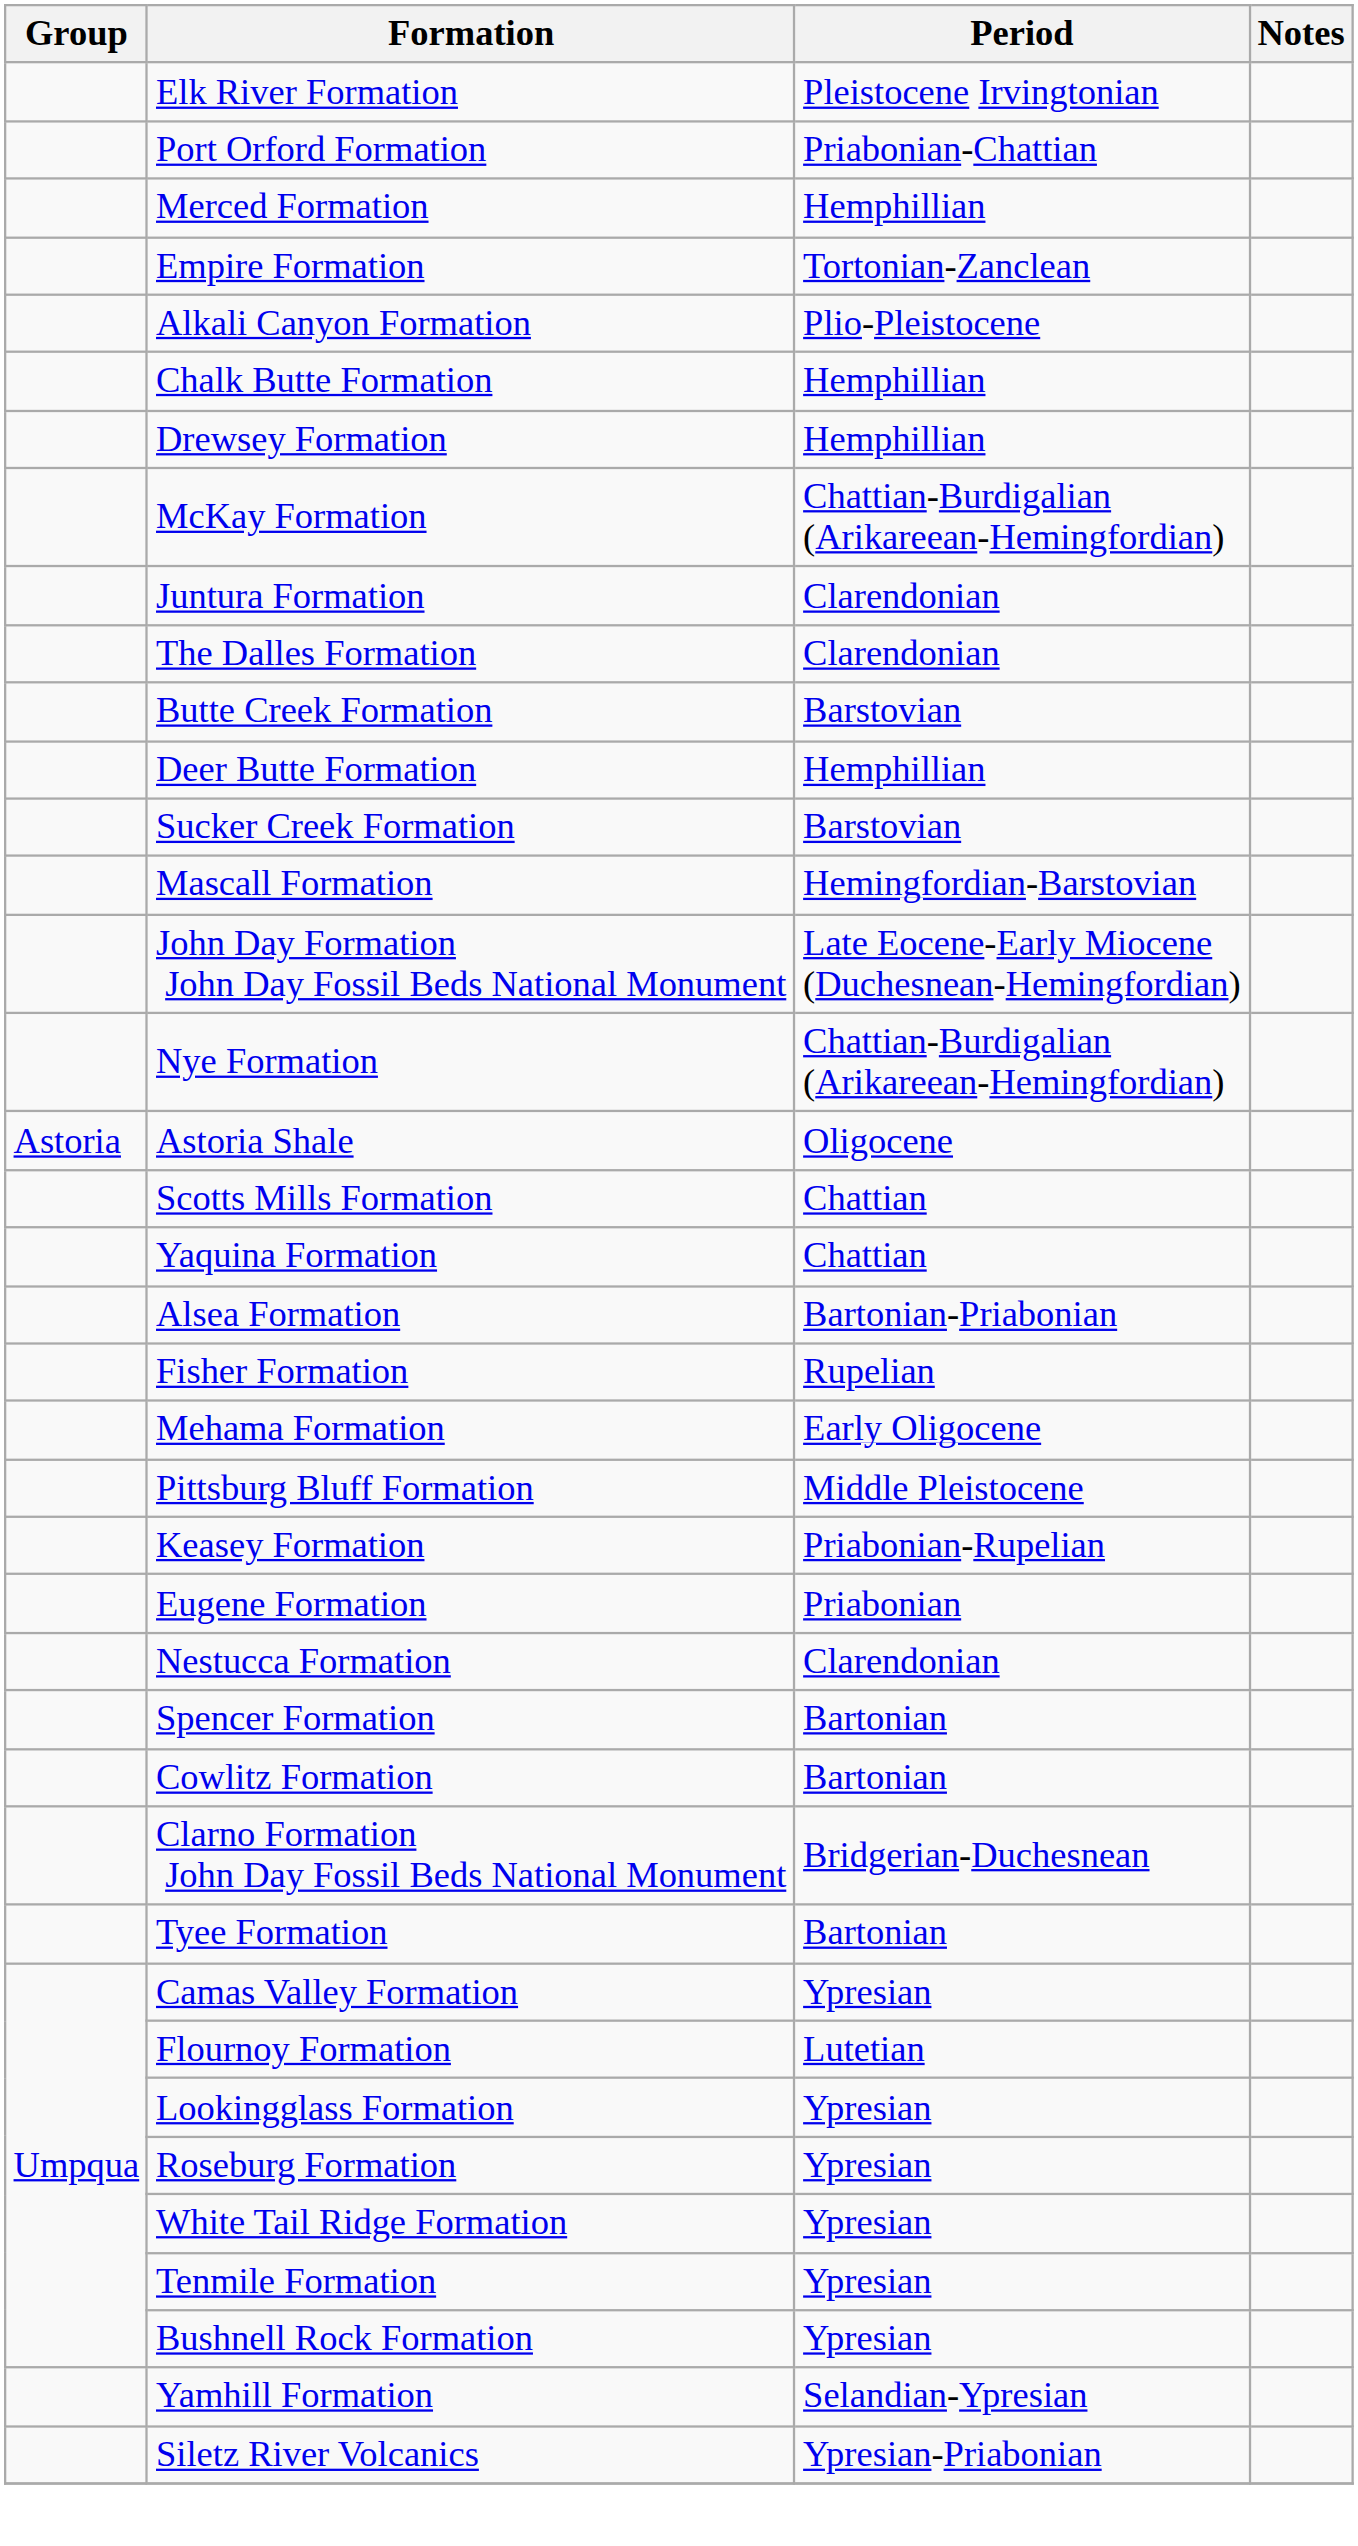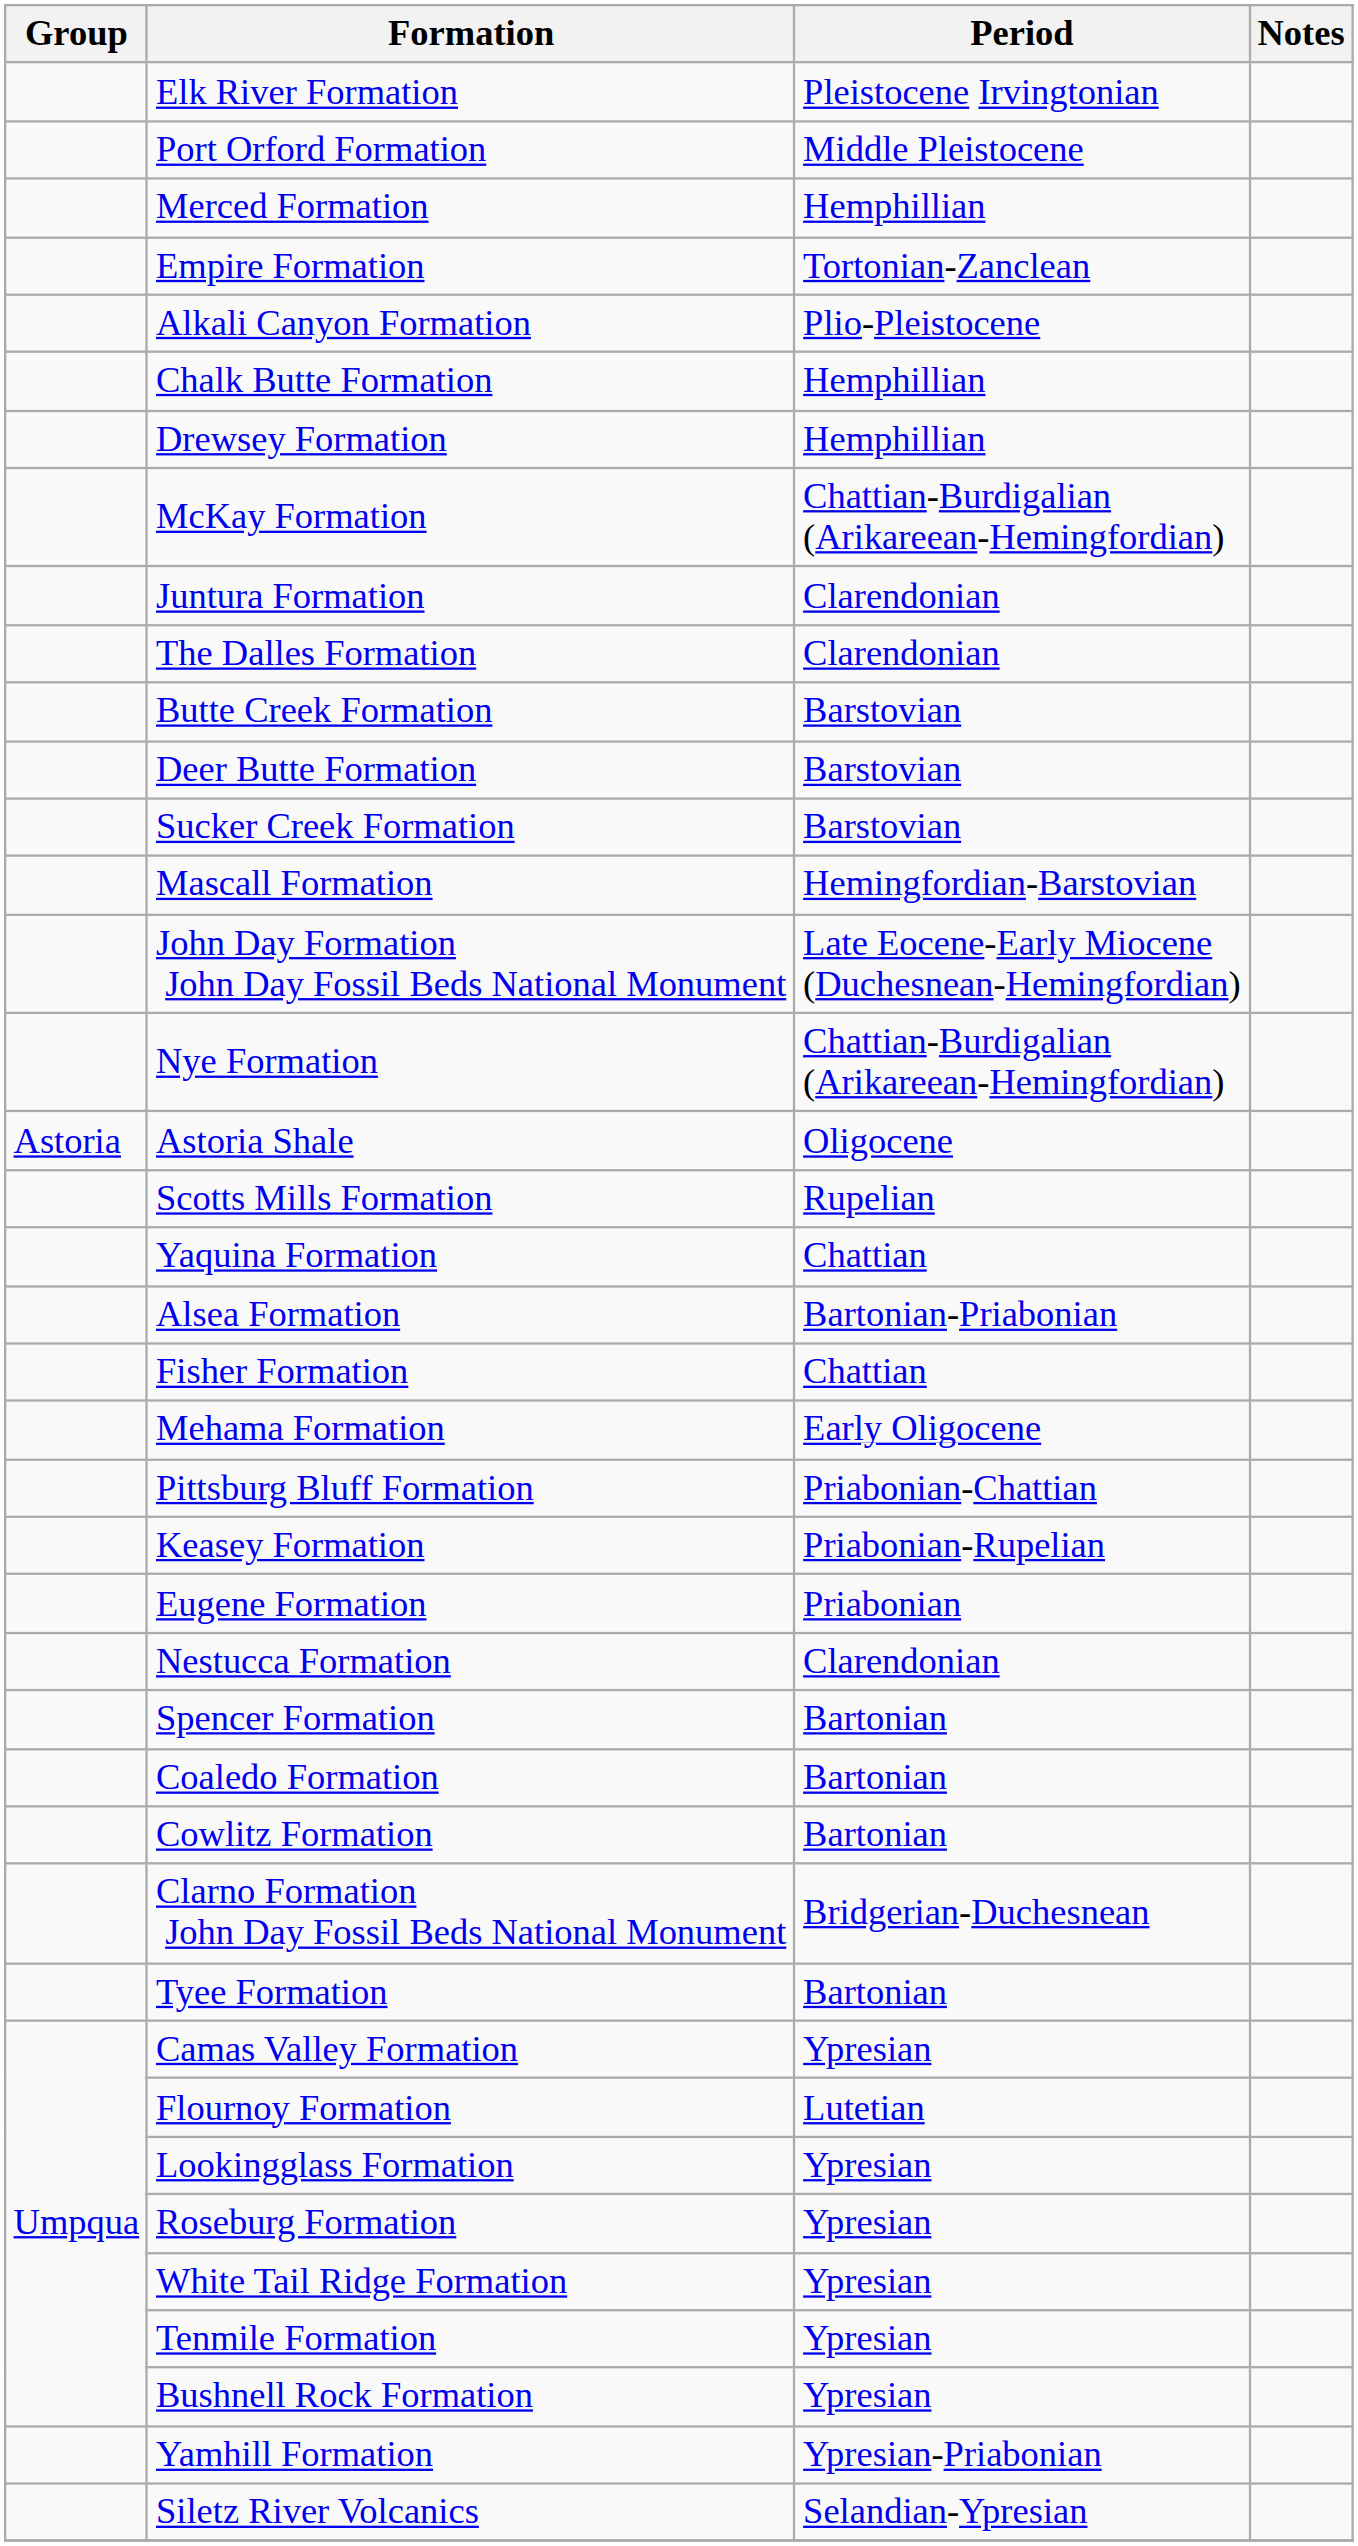(950, 149) Priabonian-Chattian -> (943, 149) Middle Pleistocene
(894, 768) Hemphillian -> (882, 768) Barstovian
(865, 1197) Chattian -> (869, 1197) Rupelian
(869, 1371) Rupelian -> (865, 1371) Chattian
(943, 1487) Middle Pleistocene -> (950, 1487) Priabonian-Chattian
+ row: (297, 1776)
(945, 2396) Selandian-Ypresian -> (952, 2453) Ypresian-Priabonian
(952, 2453) Ypresian-Priabonian -> (945, 2511) Selandian-Ypresian
